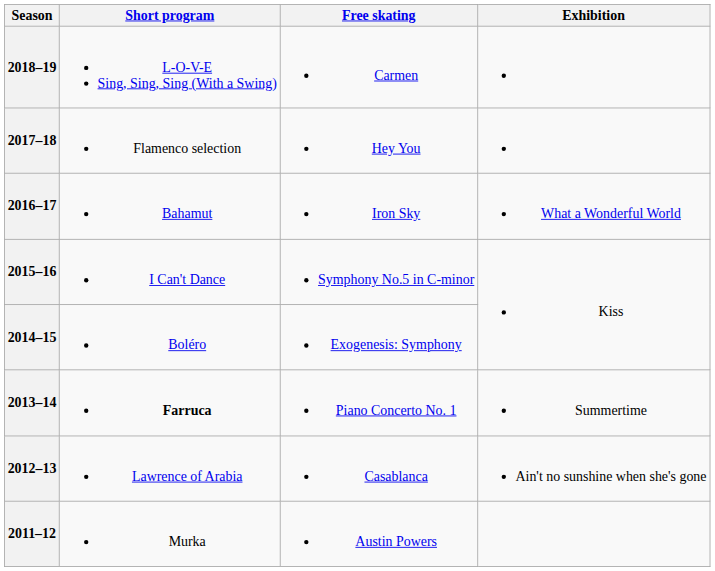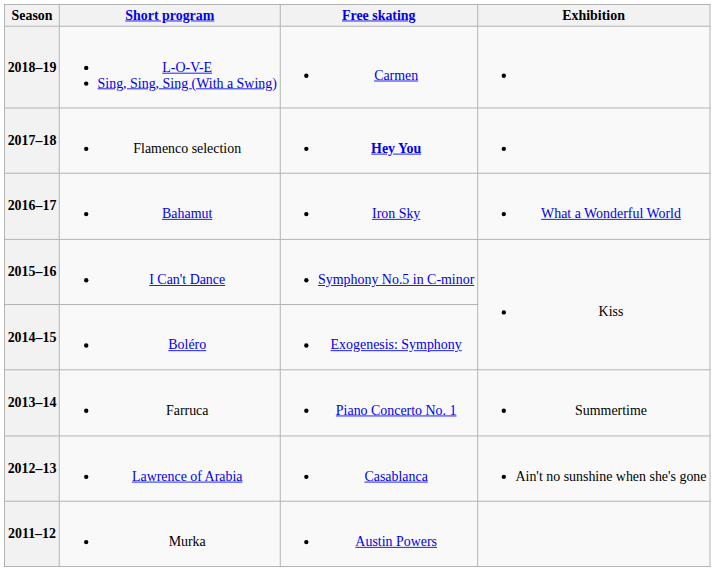(379, 148) normal -> (379, 148) bold
(170, 411) bold -> (170, 411) normal
